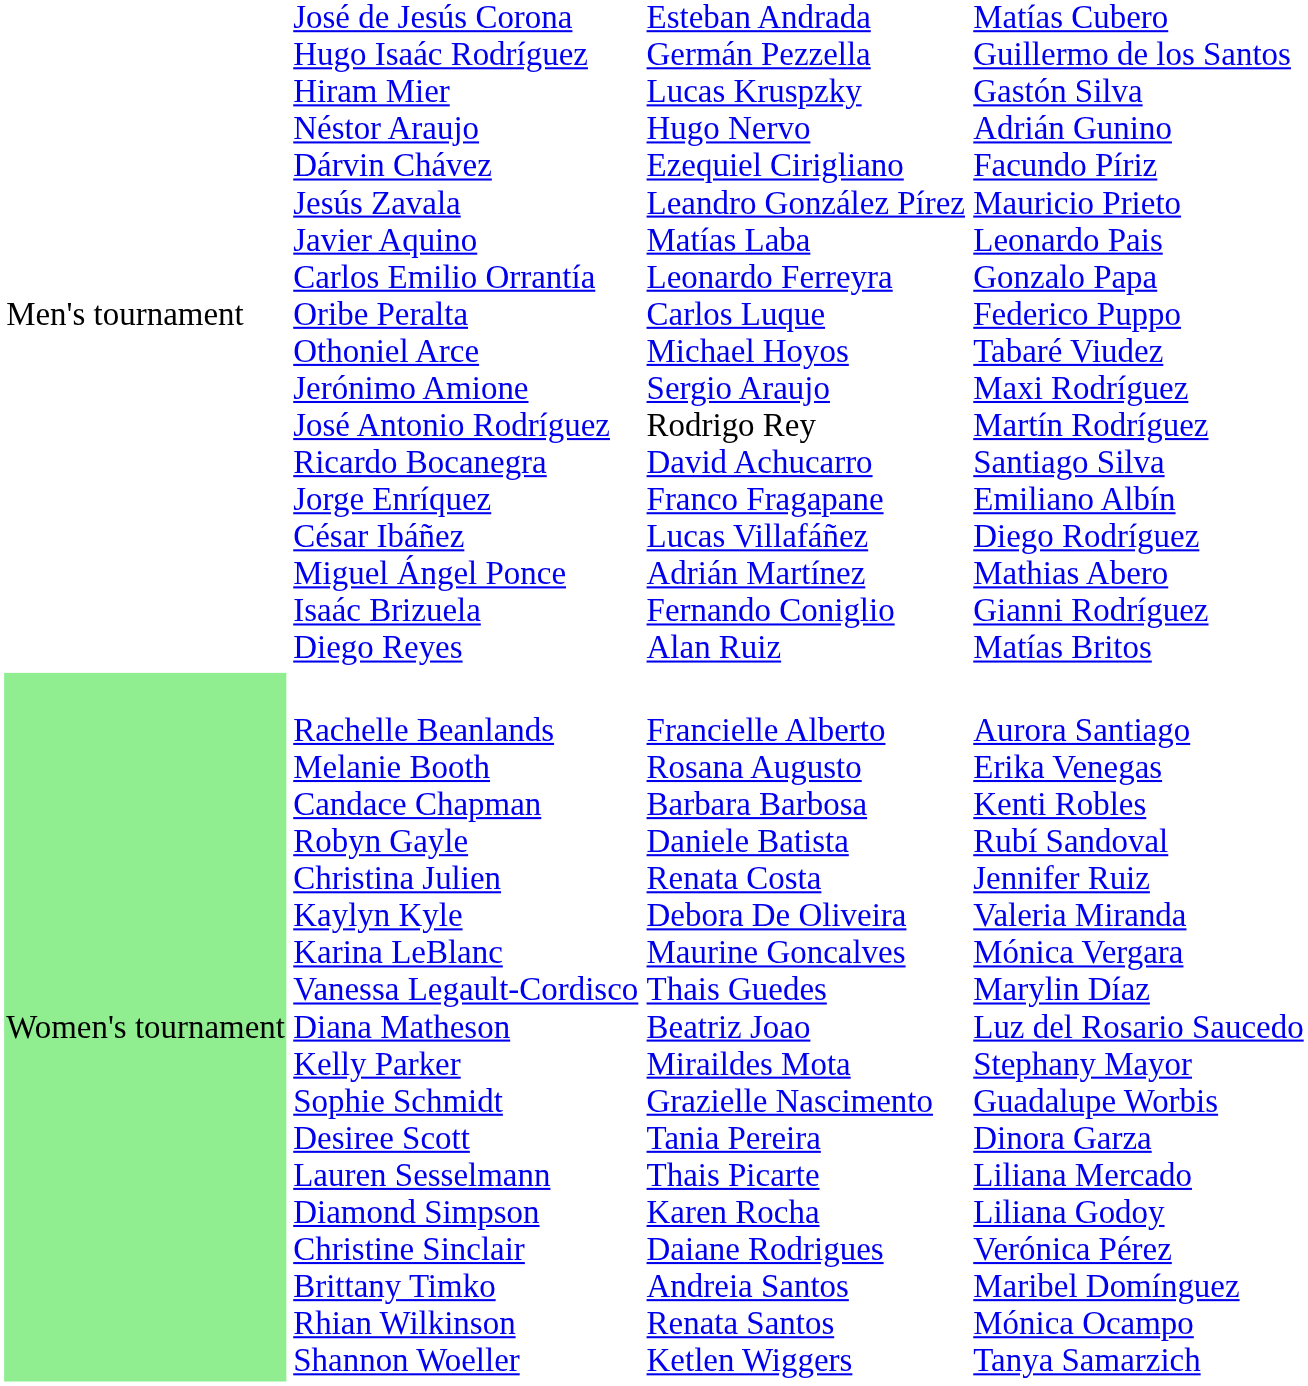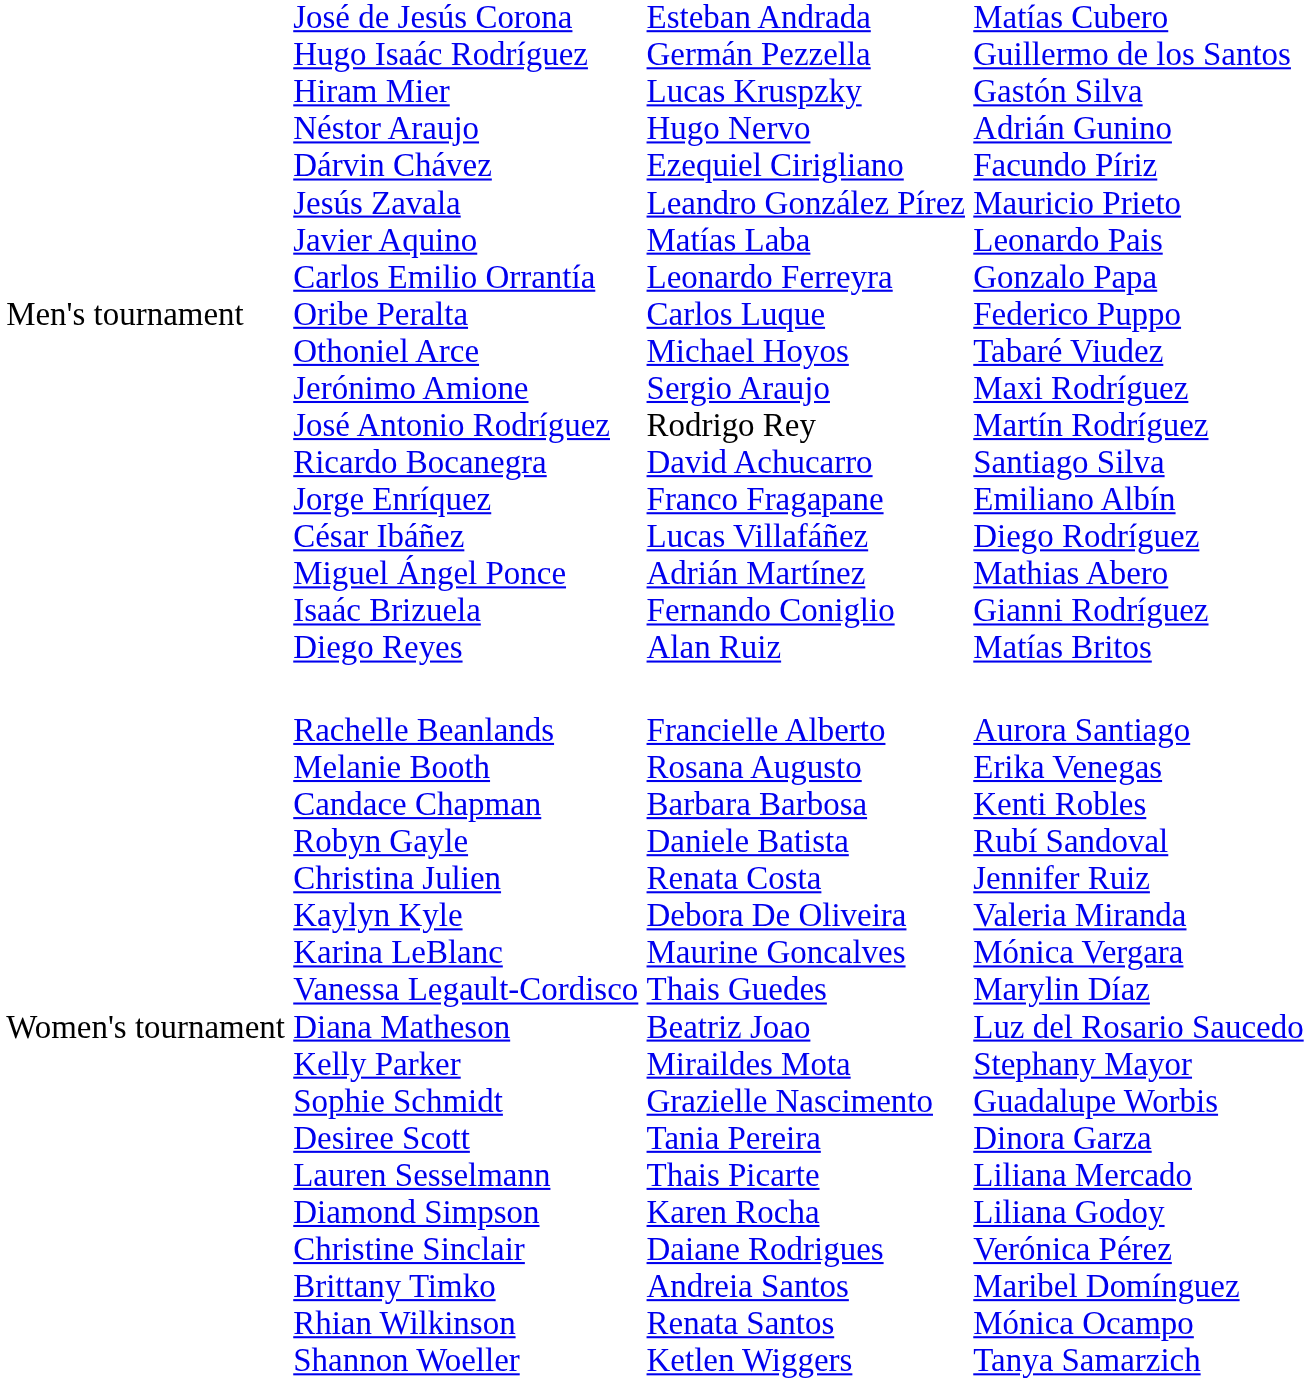(146, 1026) lightgreen background -> (146, 1026) no background
